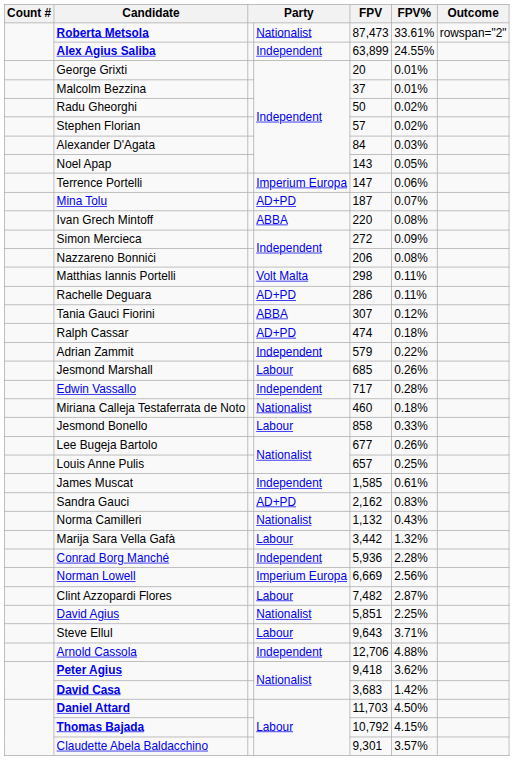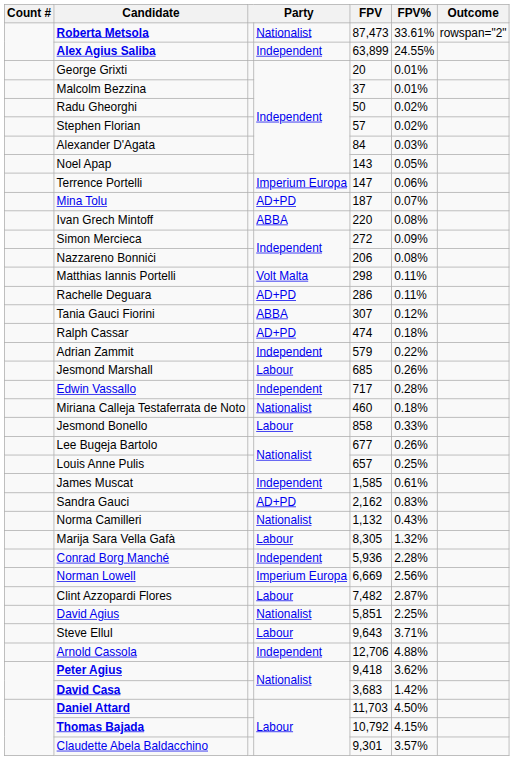(367, 539) 3,442 -> (367, 539) 8,305
